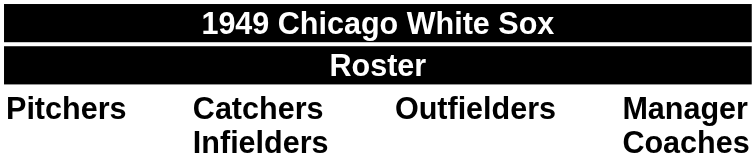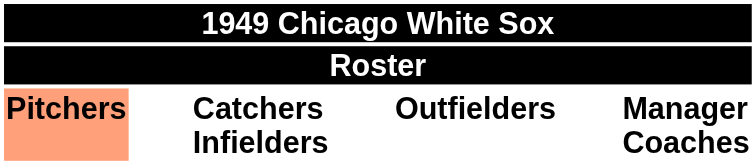(66, 108) no background -> (66, 108) lightsalmon background
